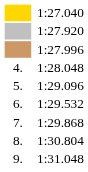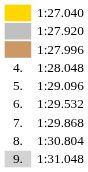(18, 159) no background -> (18, 159) lightgrey background
